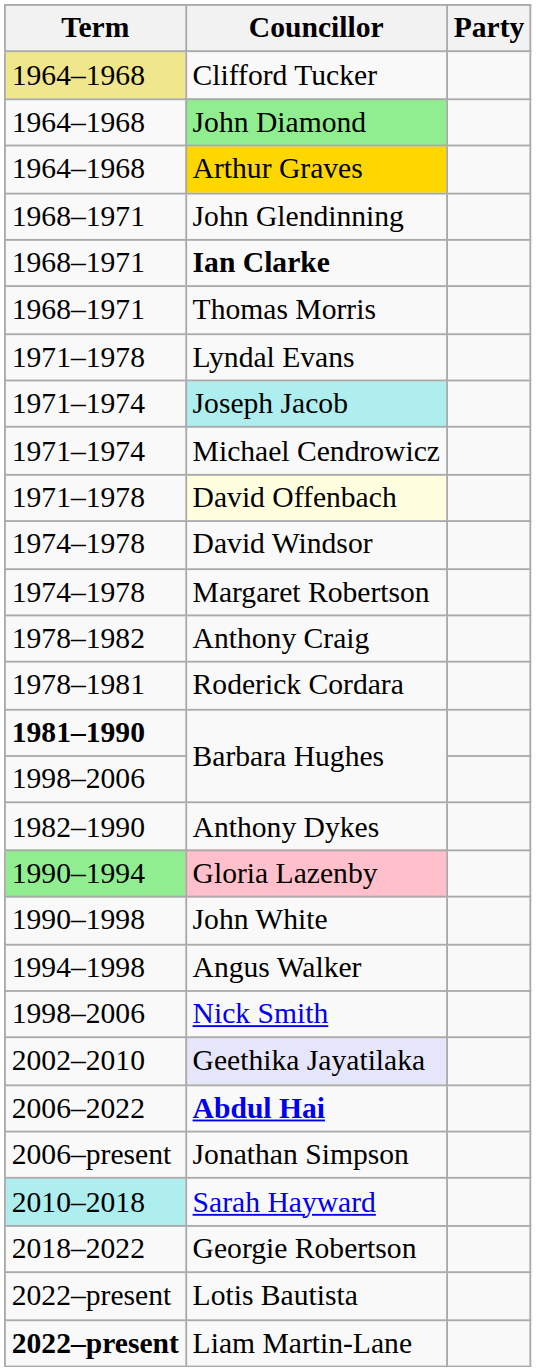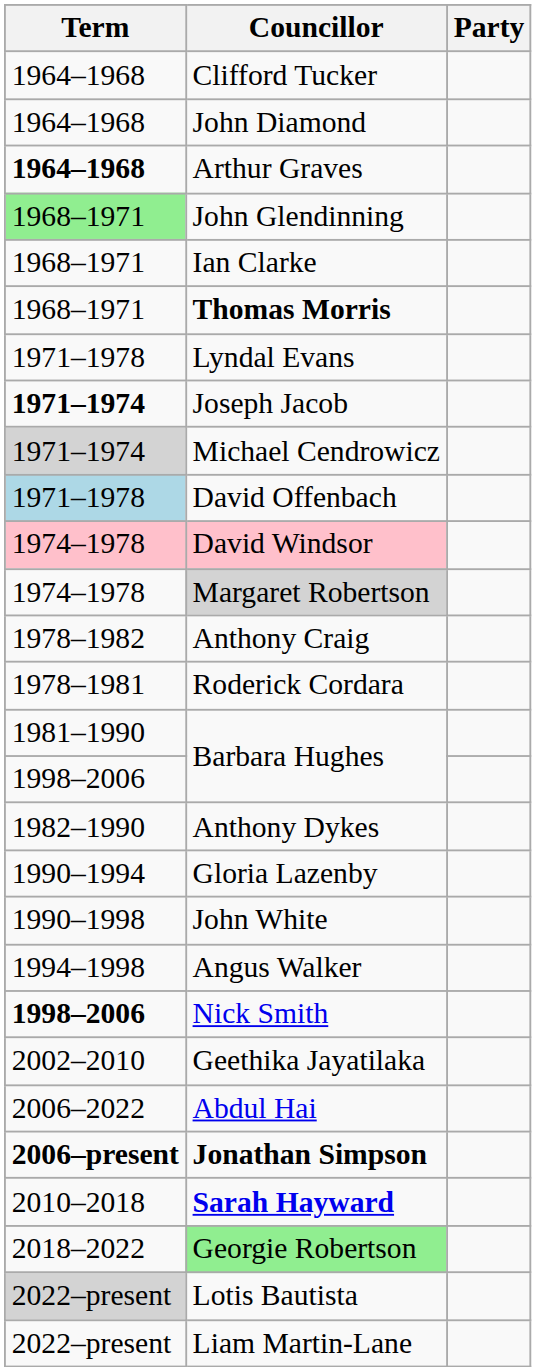(78, 74) khaki background -> (78, 74) no background
(279, 121) lightgreen background -> (279, 121) no background
(78, 168) normal -> (78, 168) bold
(278, 168) gold background -> (278, 168) no background
(78, 215) no background -> (78, 215) lightgreen background
(261, 262) bold -> (255, 262) normal
(284, 309) normal -> (292, 309) bold
(78, 403) normal -> (78, 403) bold
(270, 403) paleturquoise background -> (270, 403) no background
(78, 450) no background -> (78, 450) lightgrey background
(78, 497) no background -> (78, 497) lightblue background
(295, 497) lightyellow background -> (295, 497) no background
(78, 544) no background -> (78, 544) pink background
(283, 544) no background -> (283, 544) pink background
(311, 591) no background -> (311, 591) lightgrey background
(78, 732) bold -> (78, 732) normal
(78, 872) lightgreen background -> (78, 872) no background
(285, 872) pink background -> (285, 872) no background
(78, 1013) normal -> (78, 1013) bold
(309, 1060) lavender background -> (309, 1060) no background
(259, 1107) bold -> (255, 1107) normal
(91, 1154) normal -> (95, 1154) bold
(301, 1154) normal -> (310, 1154) bold
(78, 1201) paleturquoise background -> (78, 1201) no background
(284, 1201) normal -> (293, 1201) bold
(305, 1248) no background -> (305, 1248) lightgreen background
(91, 1295) no background -> (91, 1295) lightgrey background
(95, 1342) bold -> (91, 1342) normal
